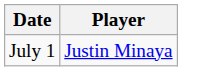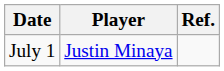+ column: (198, 19)
